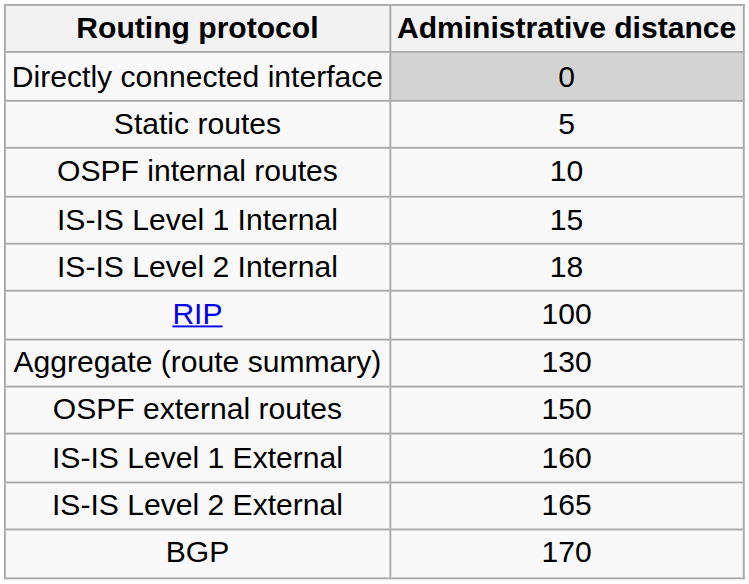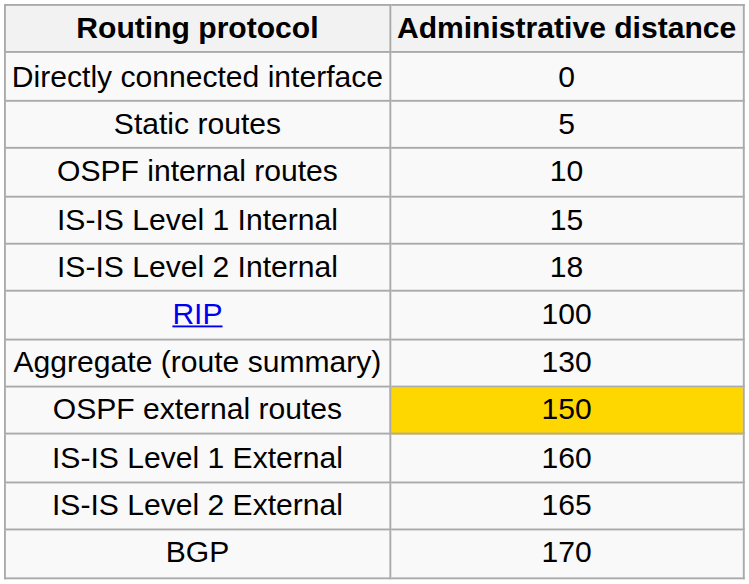(567, 76) lightgrey background -> (567, 76) no background
(567, 409) no background -> (567, 409) gold background
